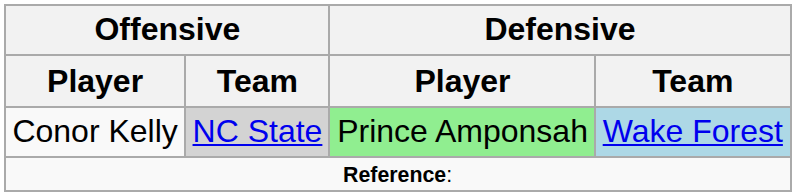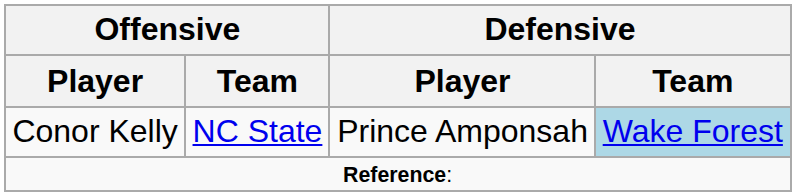(257, 131) lightgrey background -> (257, 131) no background
(463, 131) lightgreen background -> (463, 131) no background
